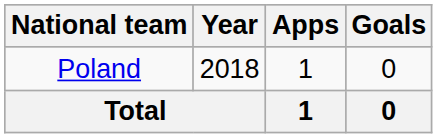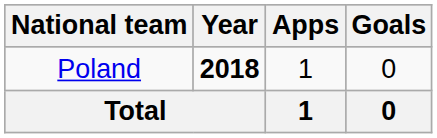(230, 68) normal -> (230, 68) bold
